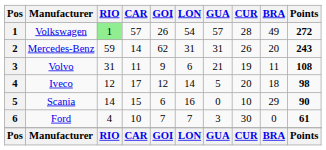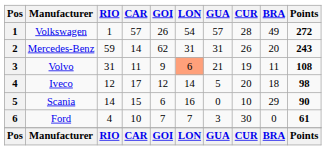(109, 31) lightgreen background -> (109, 31) no background
(190, 66) no background -> (190, 66) lightsalmon background
